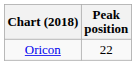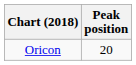(106, 49) 22 -> (106, 49) 20
